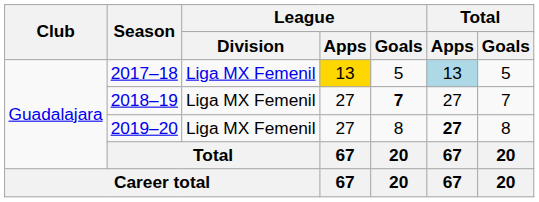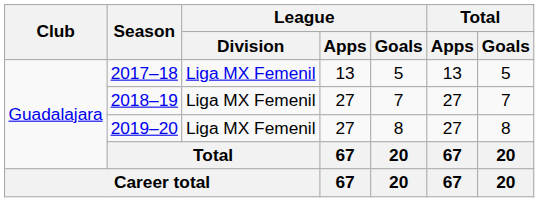(345, 73) gold background -> (345, 73) no background
(452, 73) lightblue background -> (452, 73) no background
(399, 100) bold -> (399, 100) normal
(452, 127) bold -> (452, 127) normal
